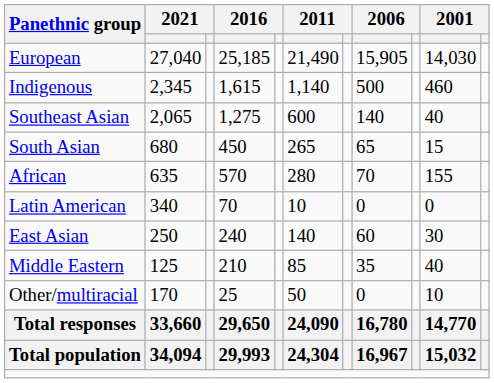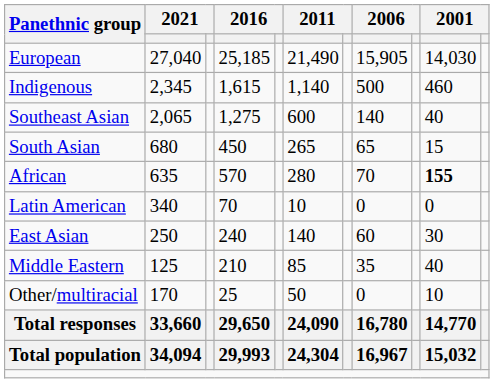(439, 176) normal -> (439, 176) bold
